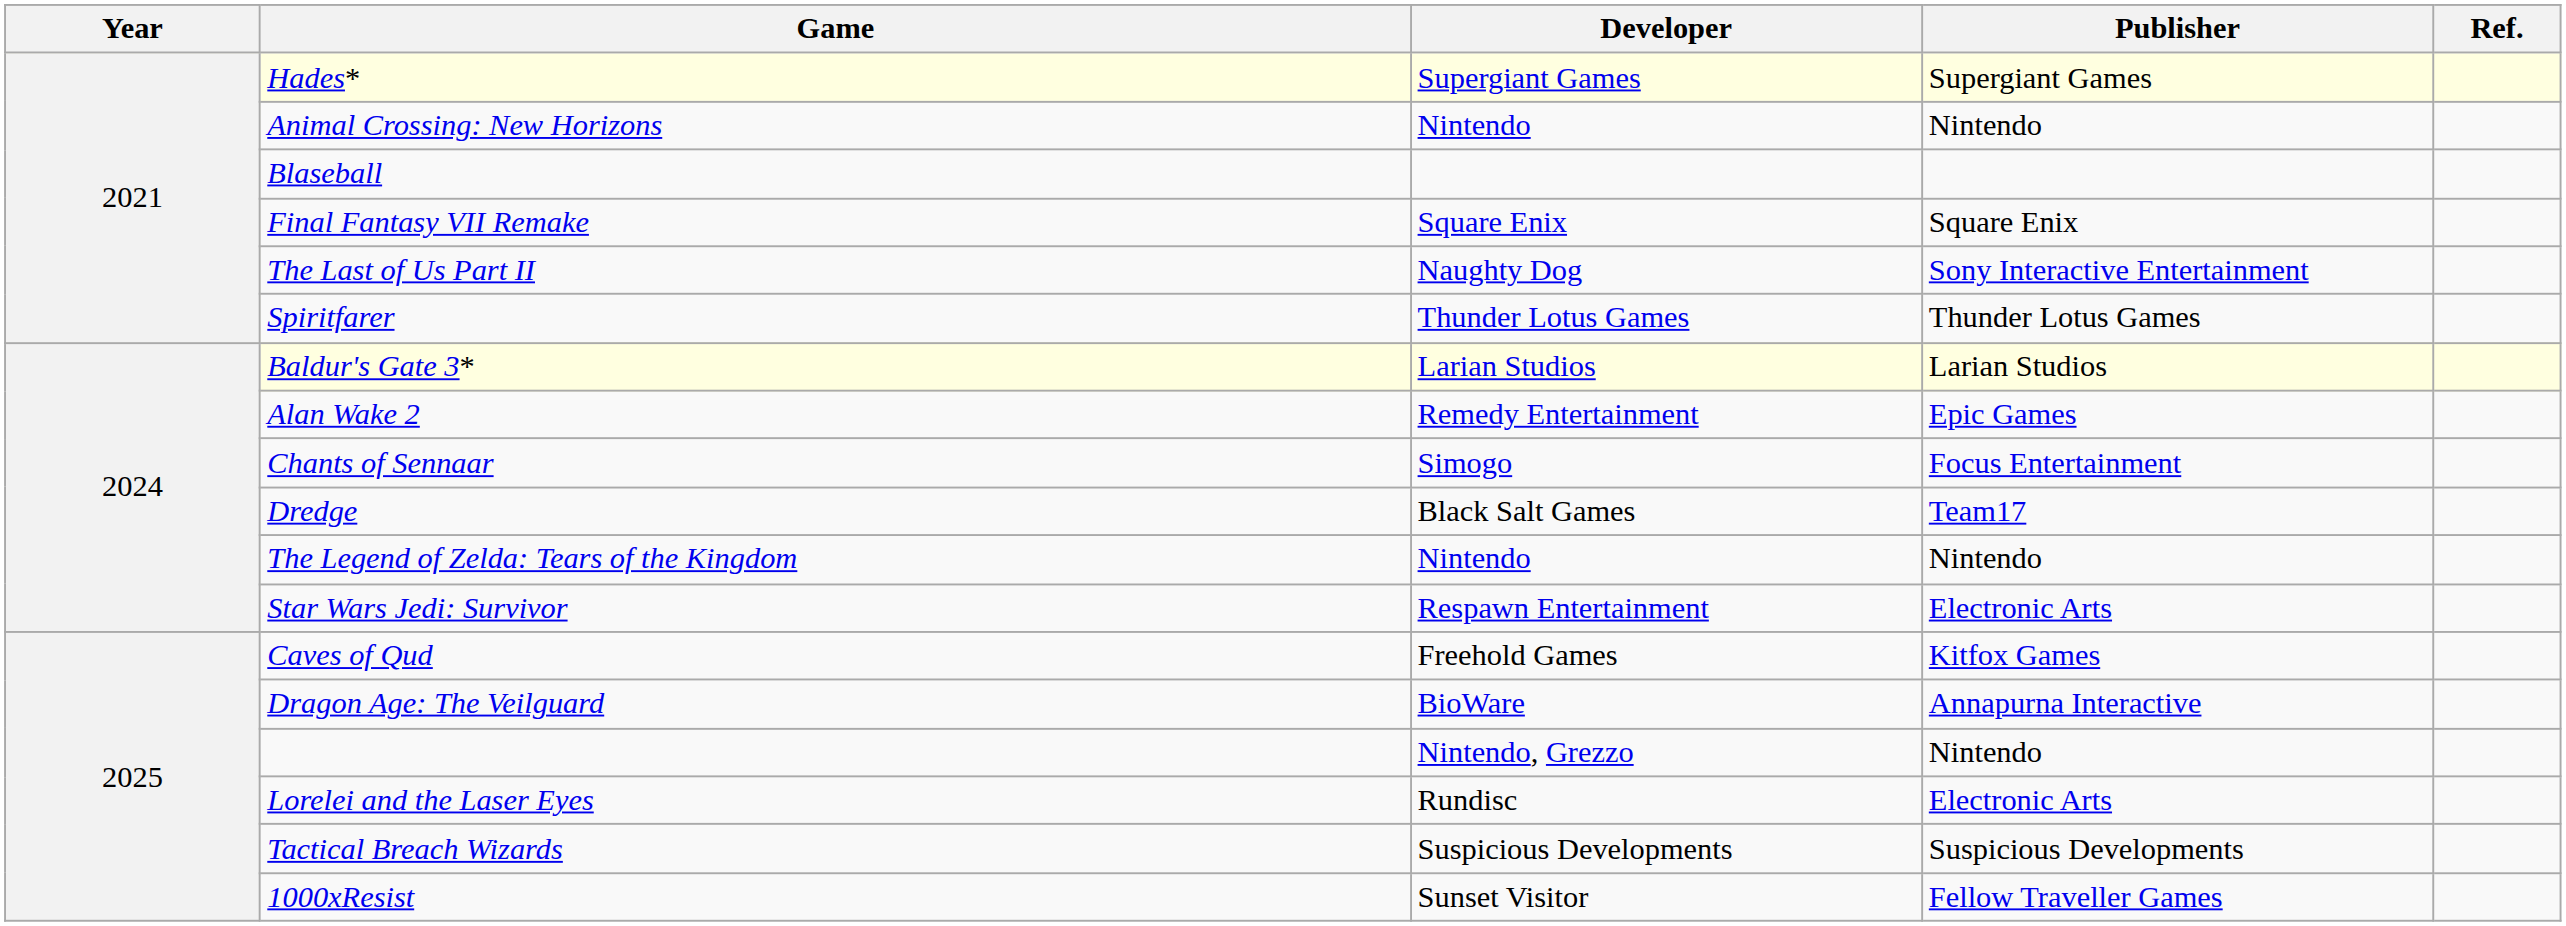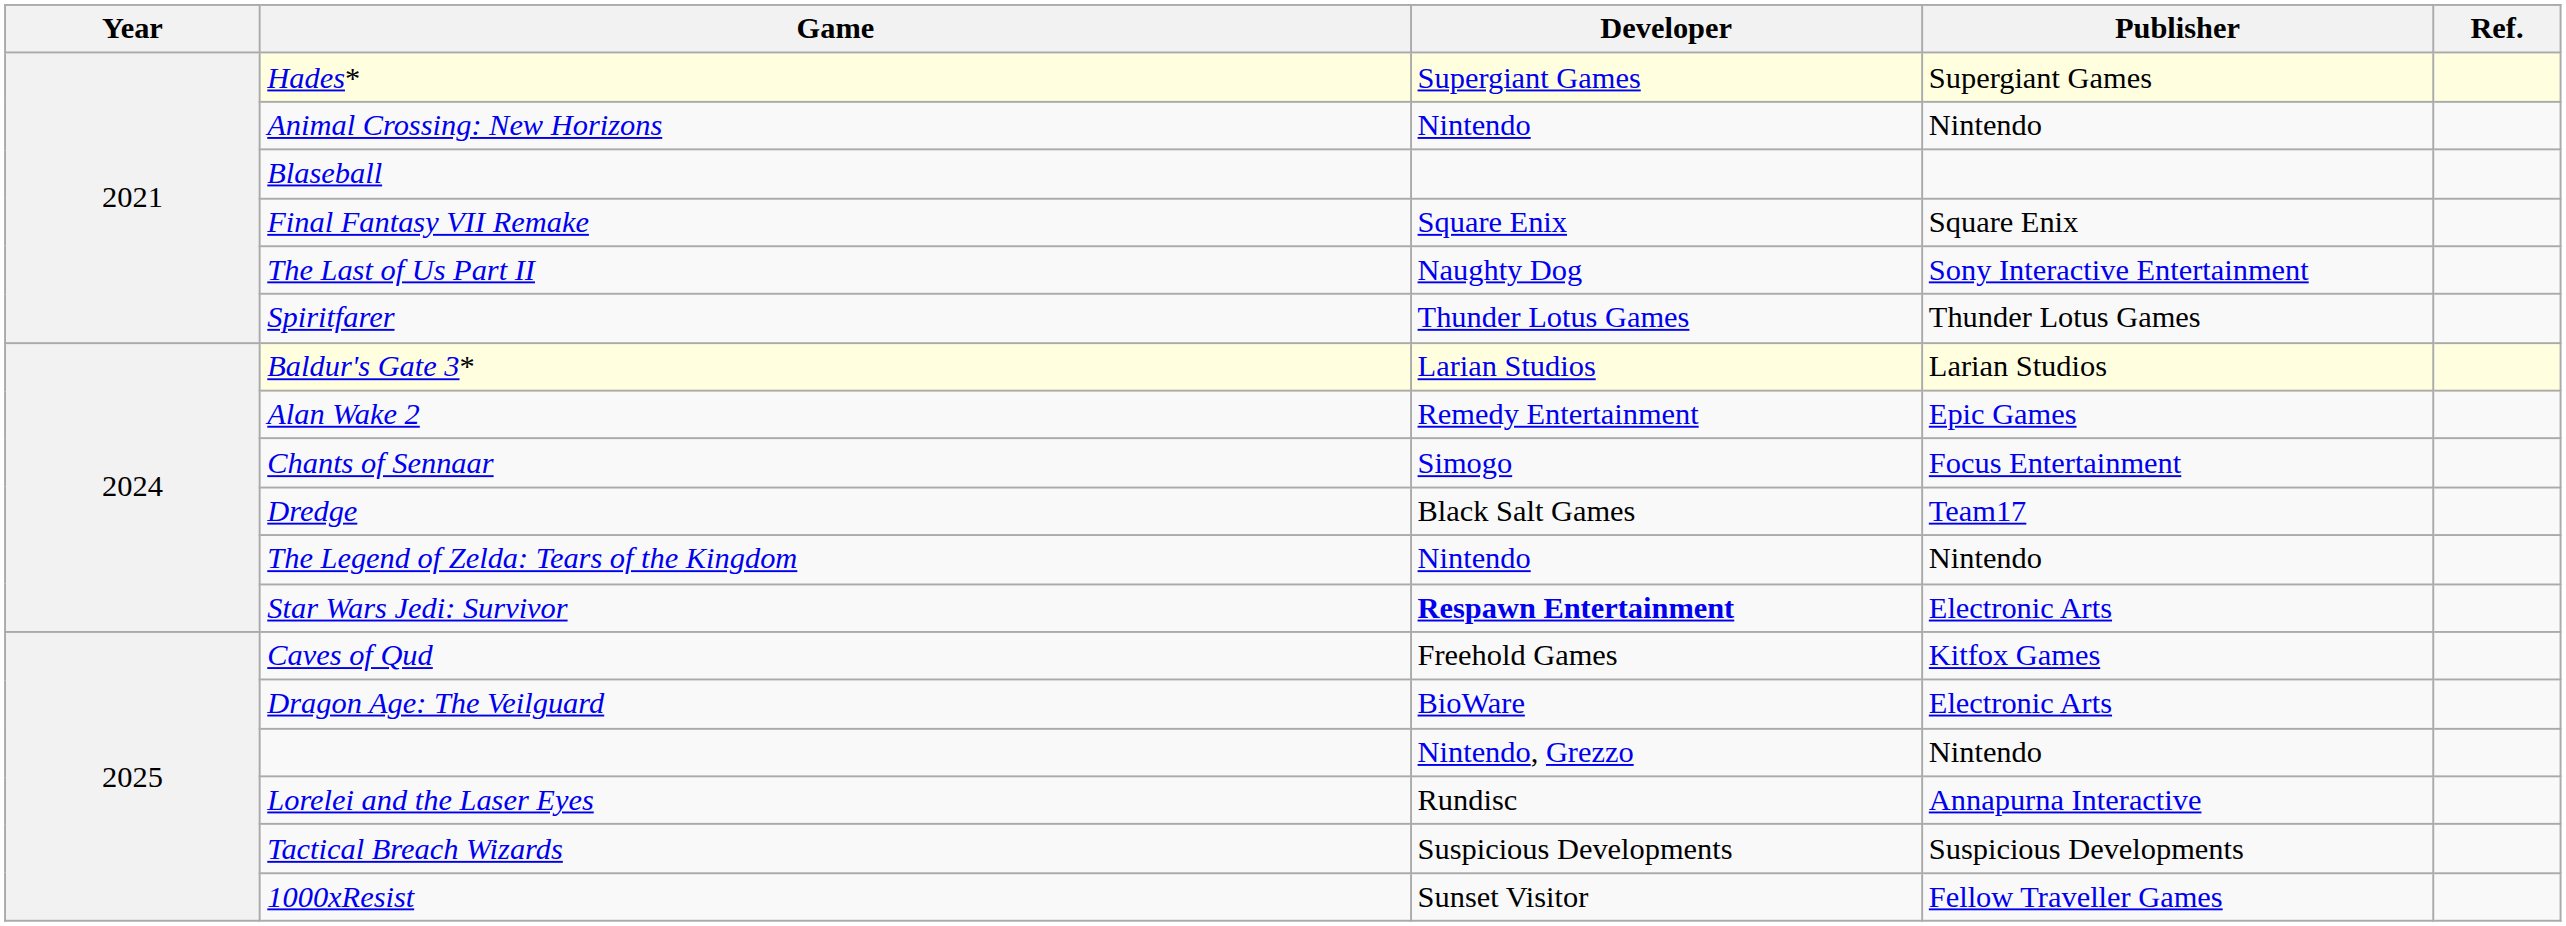(1563, 607) normal -> (1576, 607) bold
(2065, 703) Annapurna Interactive -> (2020, 703) Electronic Arts
(2020, 800) Electronic Arts -> (2065, 800) Annapurna Interactive
